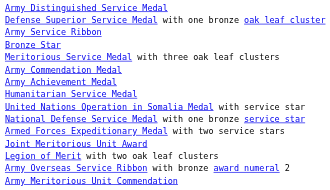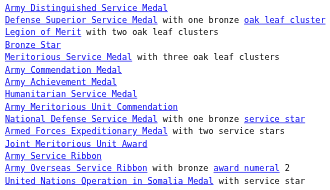(53, 33) Army Service Ribbon -> (112, 33) Legion of Merit with two oak leaf clusters
(155, 107) United Nations Operation in Somalia Medal with service star -> (91, 107) Army Meritorious Unit Commendation
(112, 156) Legion of Merit with two oak leaf clusters -> (53, 156) Army Service Ribbon
(91, 181) Army Meritorious Unit Commendation -> (155, 181) United Nations Operation in Somalia Medal with service star
